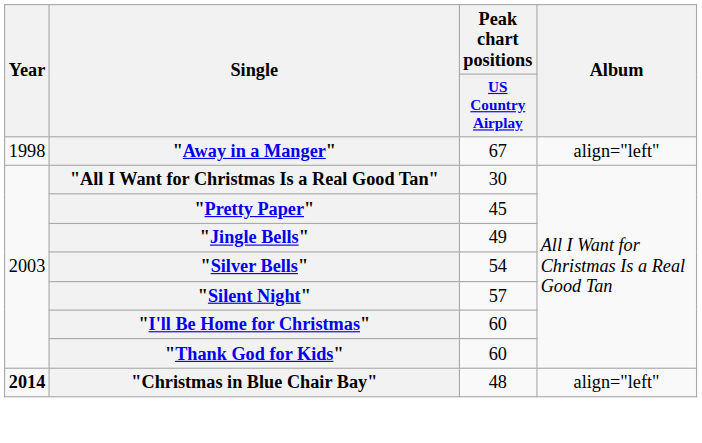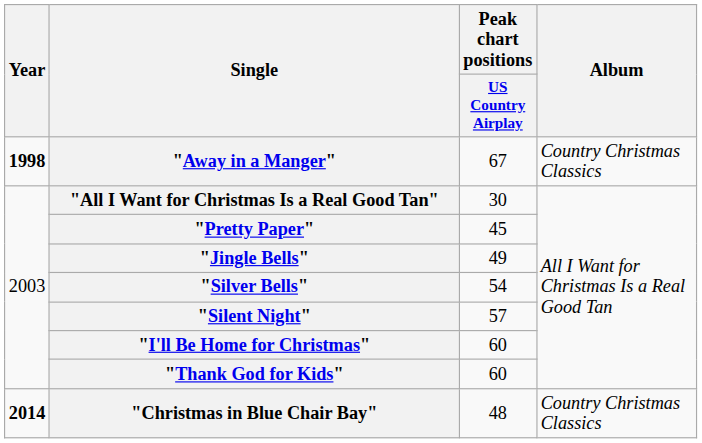(27, 150) normal -> (27, 161) bold
(617, 150) align="left" -> (610, 161) Country Christmas Classics
(617, 382) align="left" -> (610, 413) Country Christmas Classics
